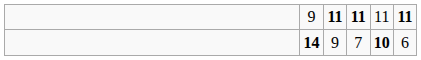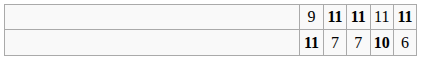(312, 42) 14 -> (312, 42) 11
(335, 42) 9 -> (335, 42) 7
